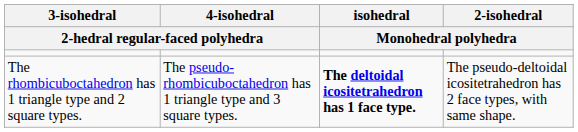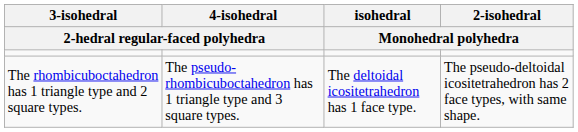(373, 91) bold -> (373, 91) normal
